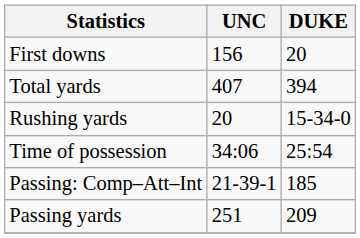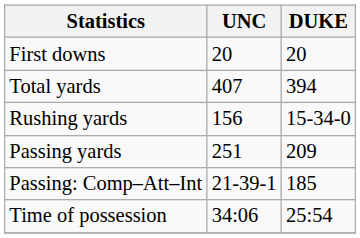(227, 53) 156 -> (222, 53) 20
(222, 118) 20 -> (227, 118) 156
rows swapped: (65, 216) <-> (88, 151)
